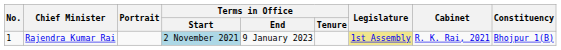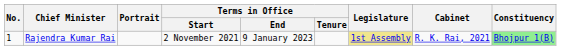(201, 38) lightblue background -> (201, 38) no background
(524, 38) no background -> (524, 38) lightgreen background
